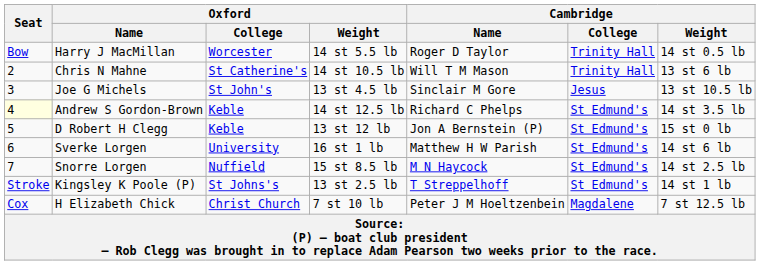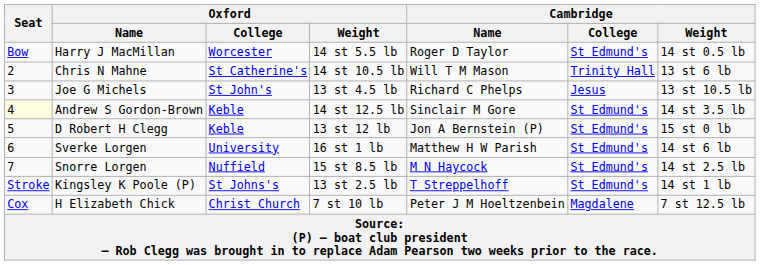(613, 52) Trinity Hall -> (609, 52) St Edmund's
(463, 90) Sinclair M Gore -> (466, 90) Richard C Phelps
(466, 109) Richard C Phelps -> (463, 109) Sinclair M Gore
